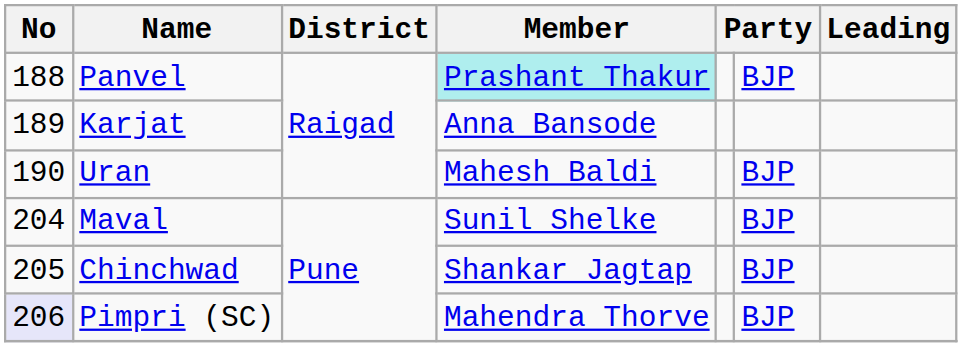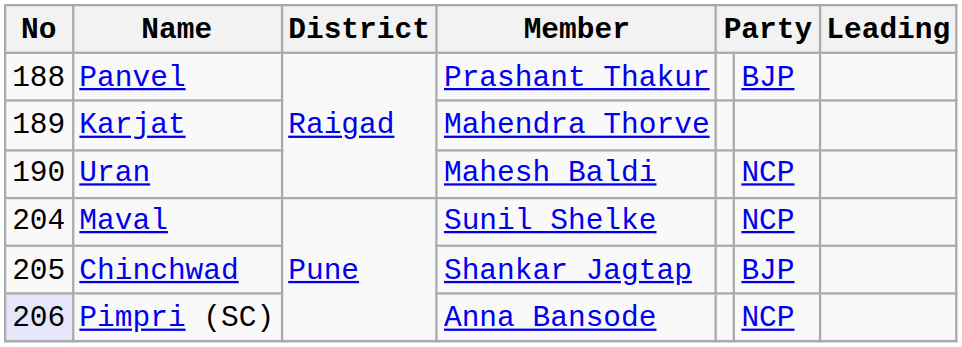(577, 77) paleturquoise background -> (577, 77) no background
(550, 125) Anna Bansode -> (577, 125) Mahendra Thorve
(768, 173) BJP -> (768, 173) NCP
(768, 222) BJP -> (768, 222) NCP
(577, 318) Mahendra Thorve -> (550, 318) Anna Bansode
(768, 318) BJP -> (768, 318) NCP
